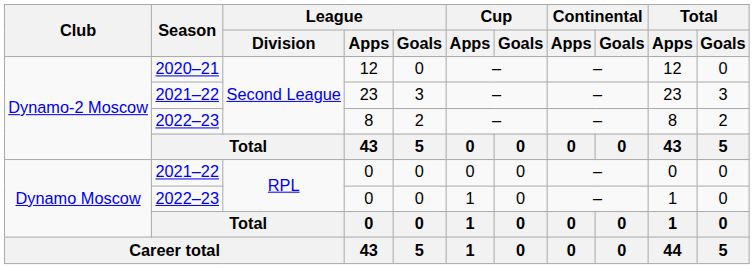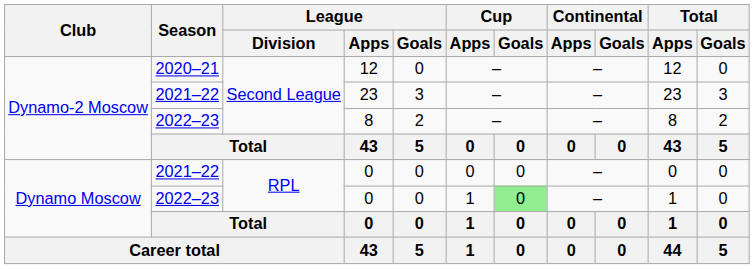(521, 198) no background -> (521, 198) lightgreen background
